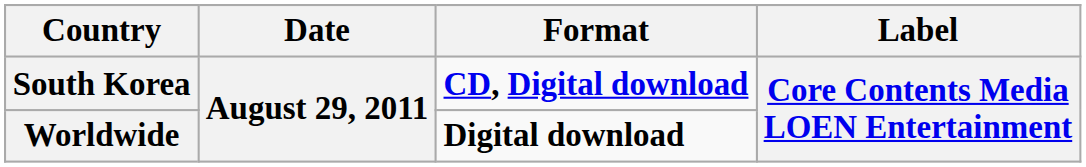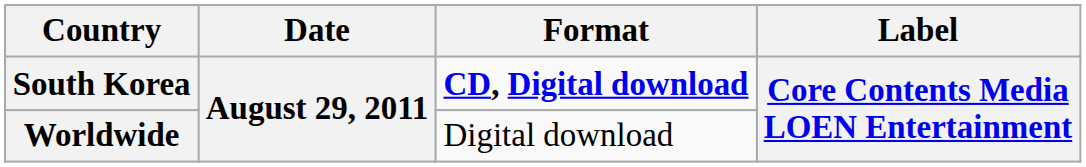(564, 135) bold -> (558, 135) normal
